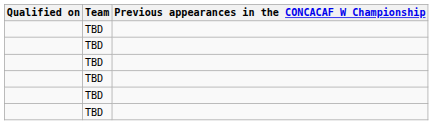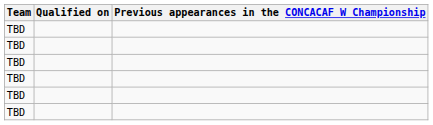columns swapped: (97, 13) <-> (43, 13)
